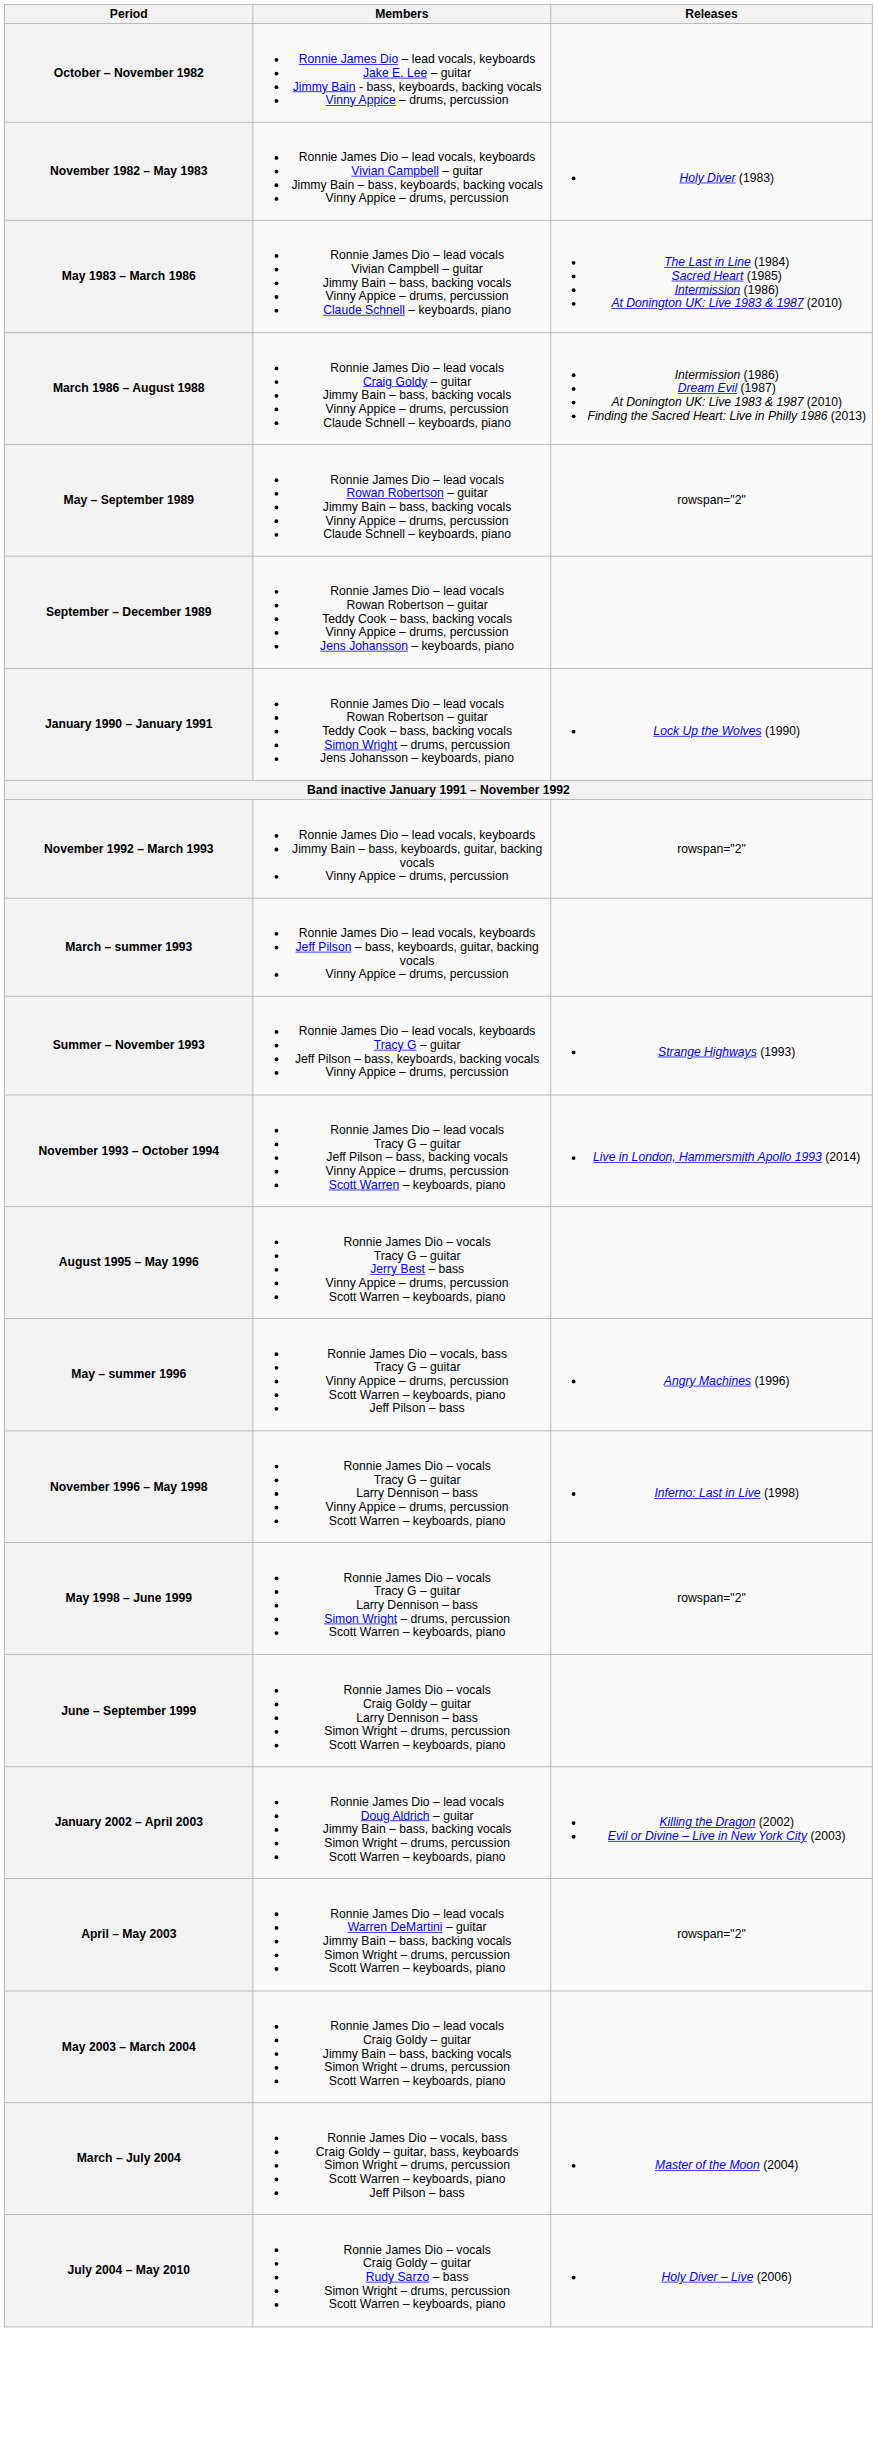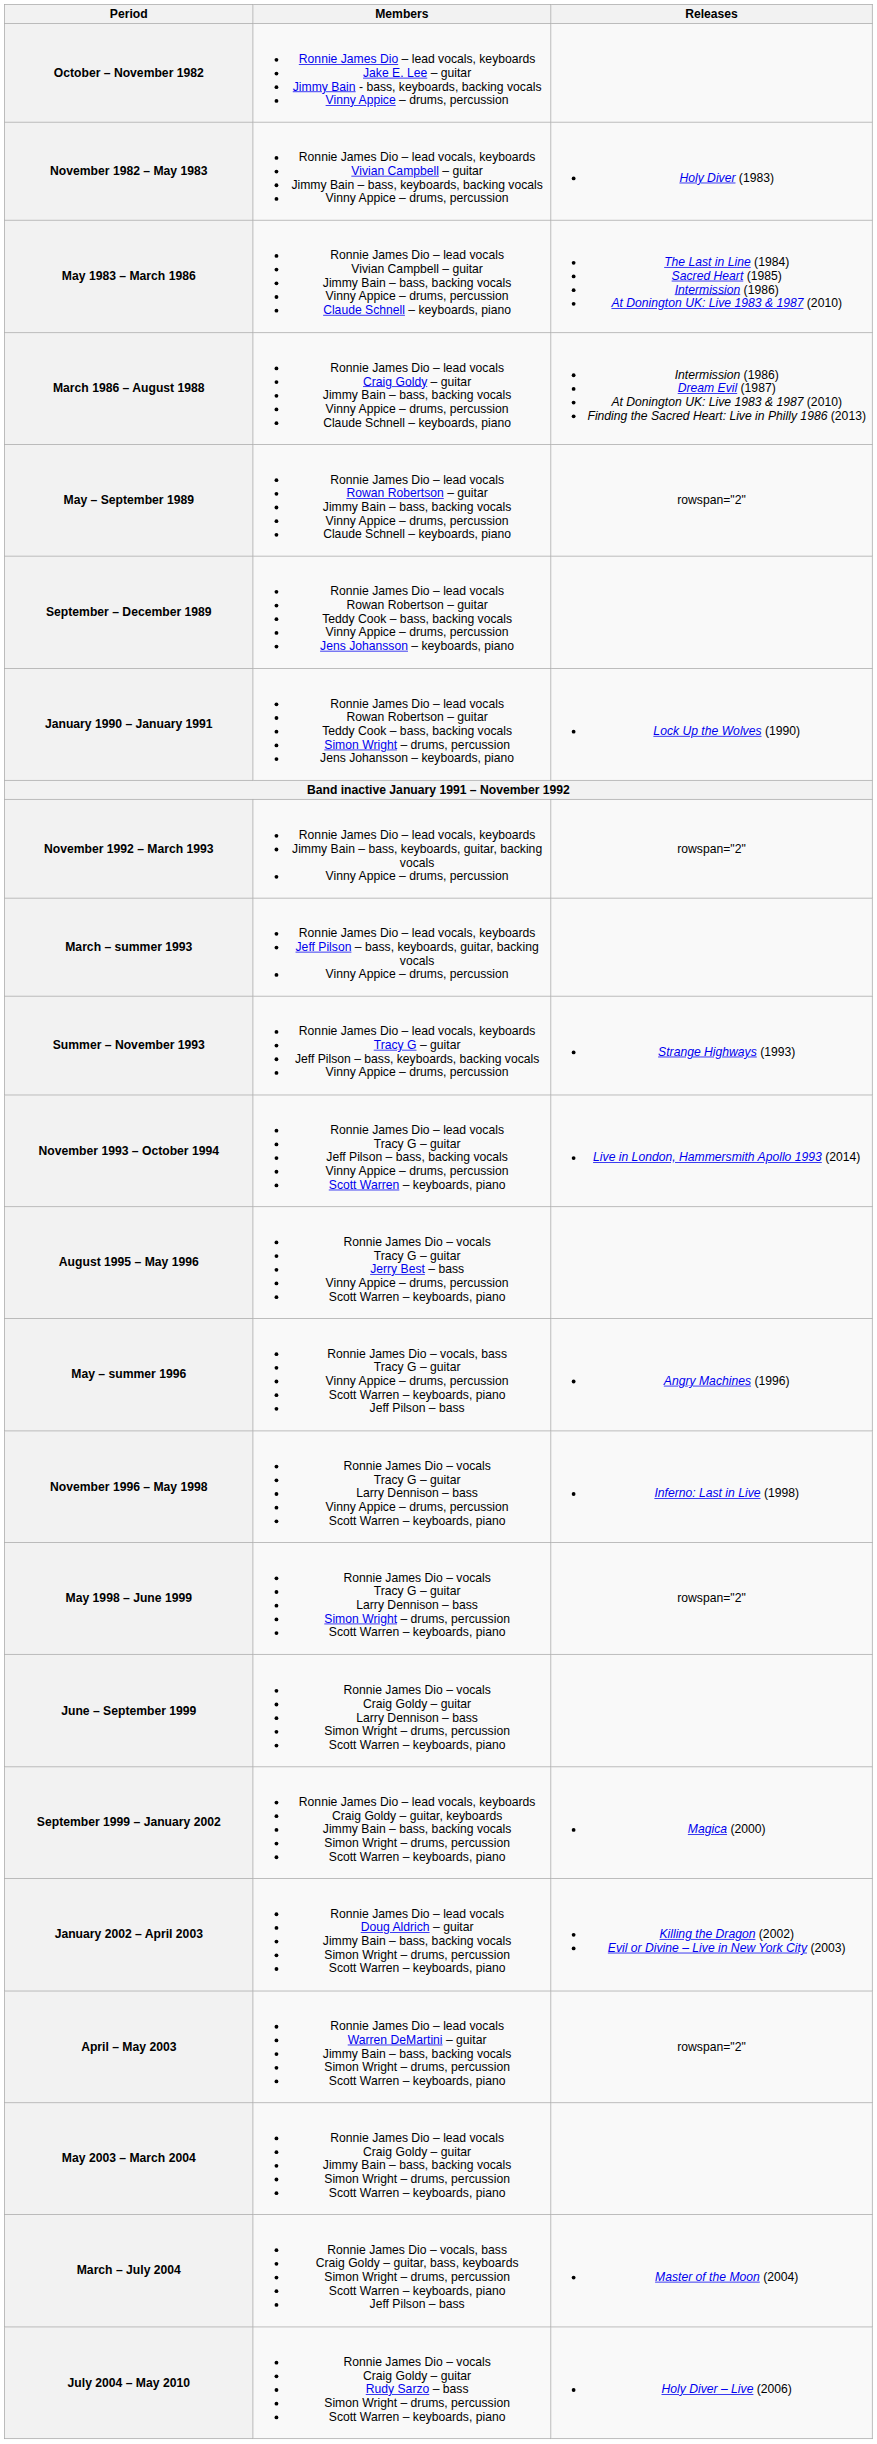+ row: (129, 1822)
